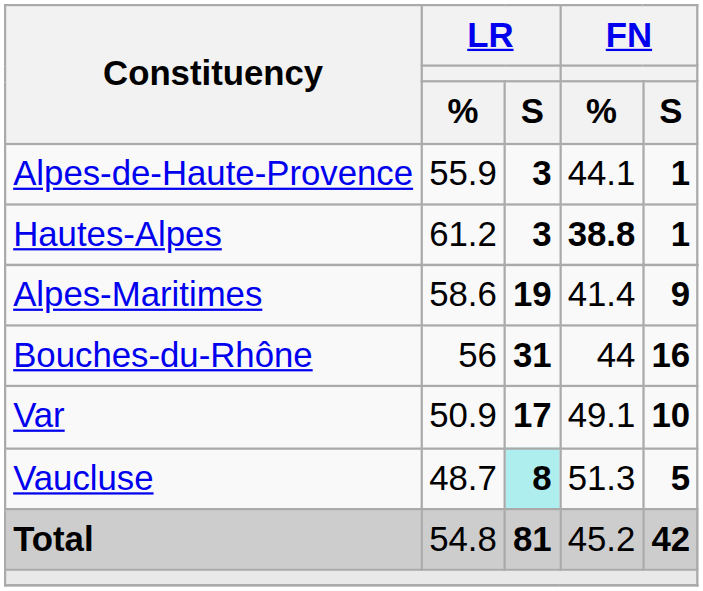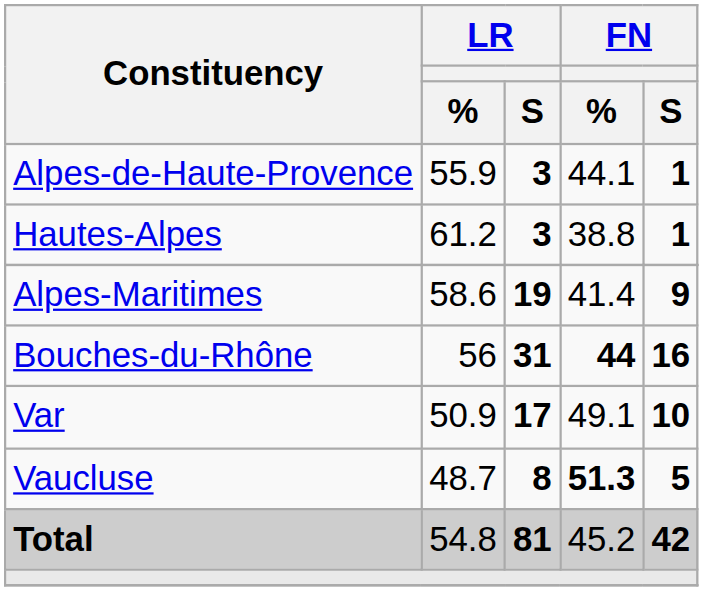(602, 233) bold -> (602, 233) normal
(616, 355) normal -> (616, 355) bold
(542, 476) paleturquoise background -> (542, 476) no background
(602, 476) normal -> (602, 476) bold
